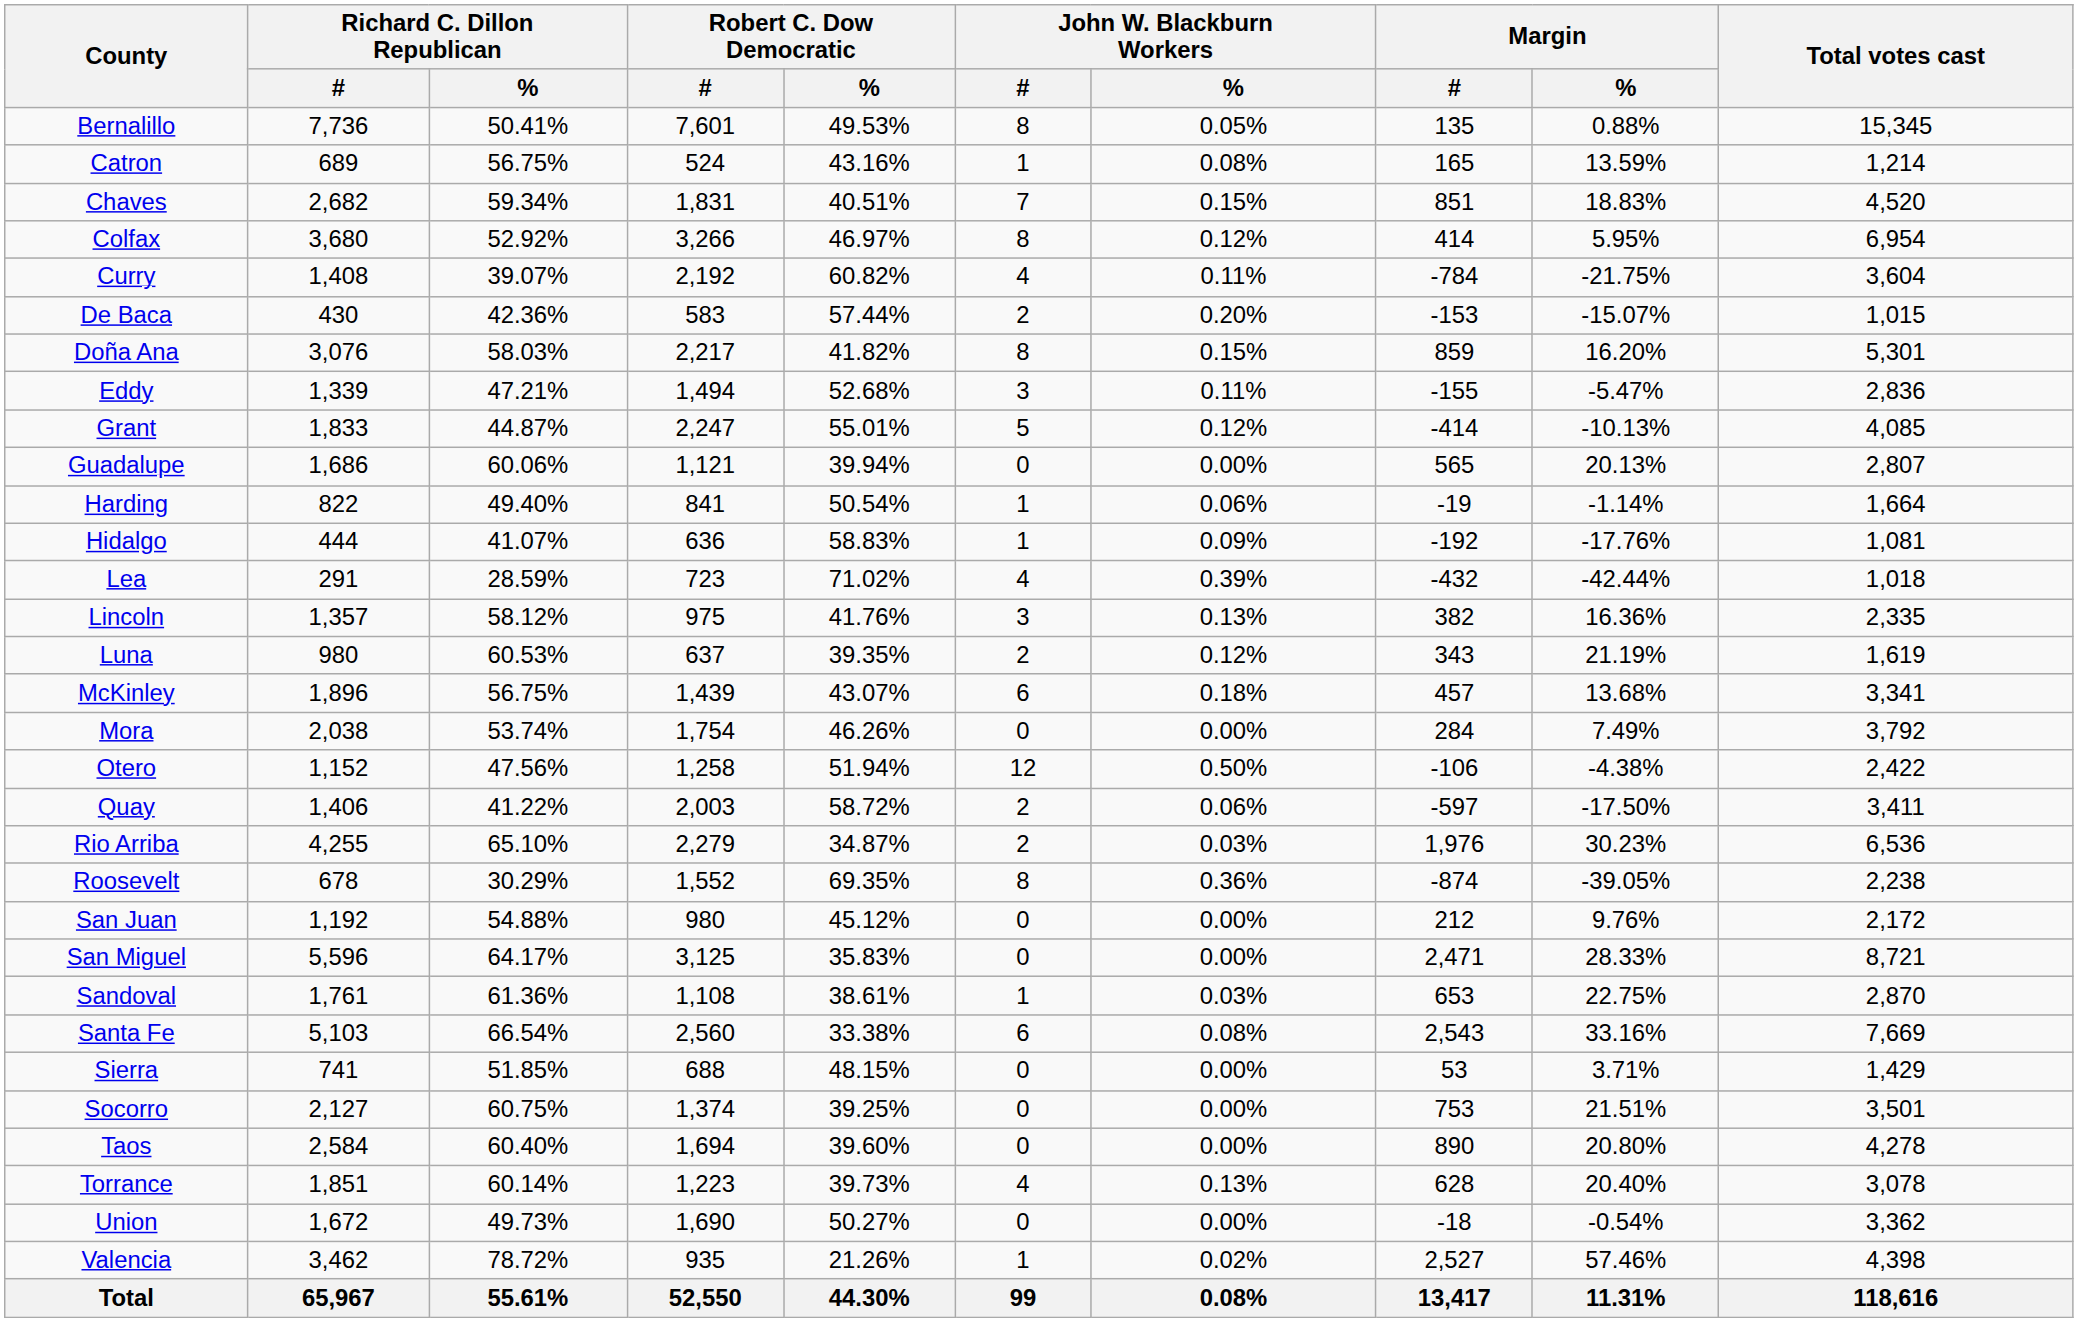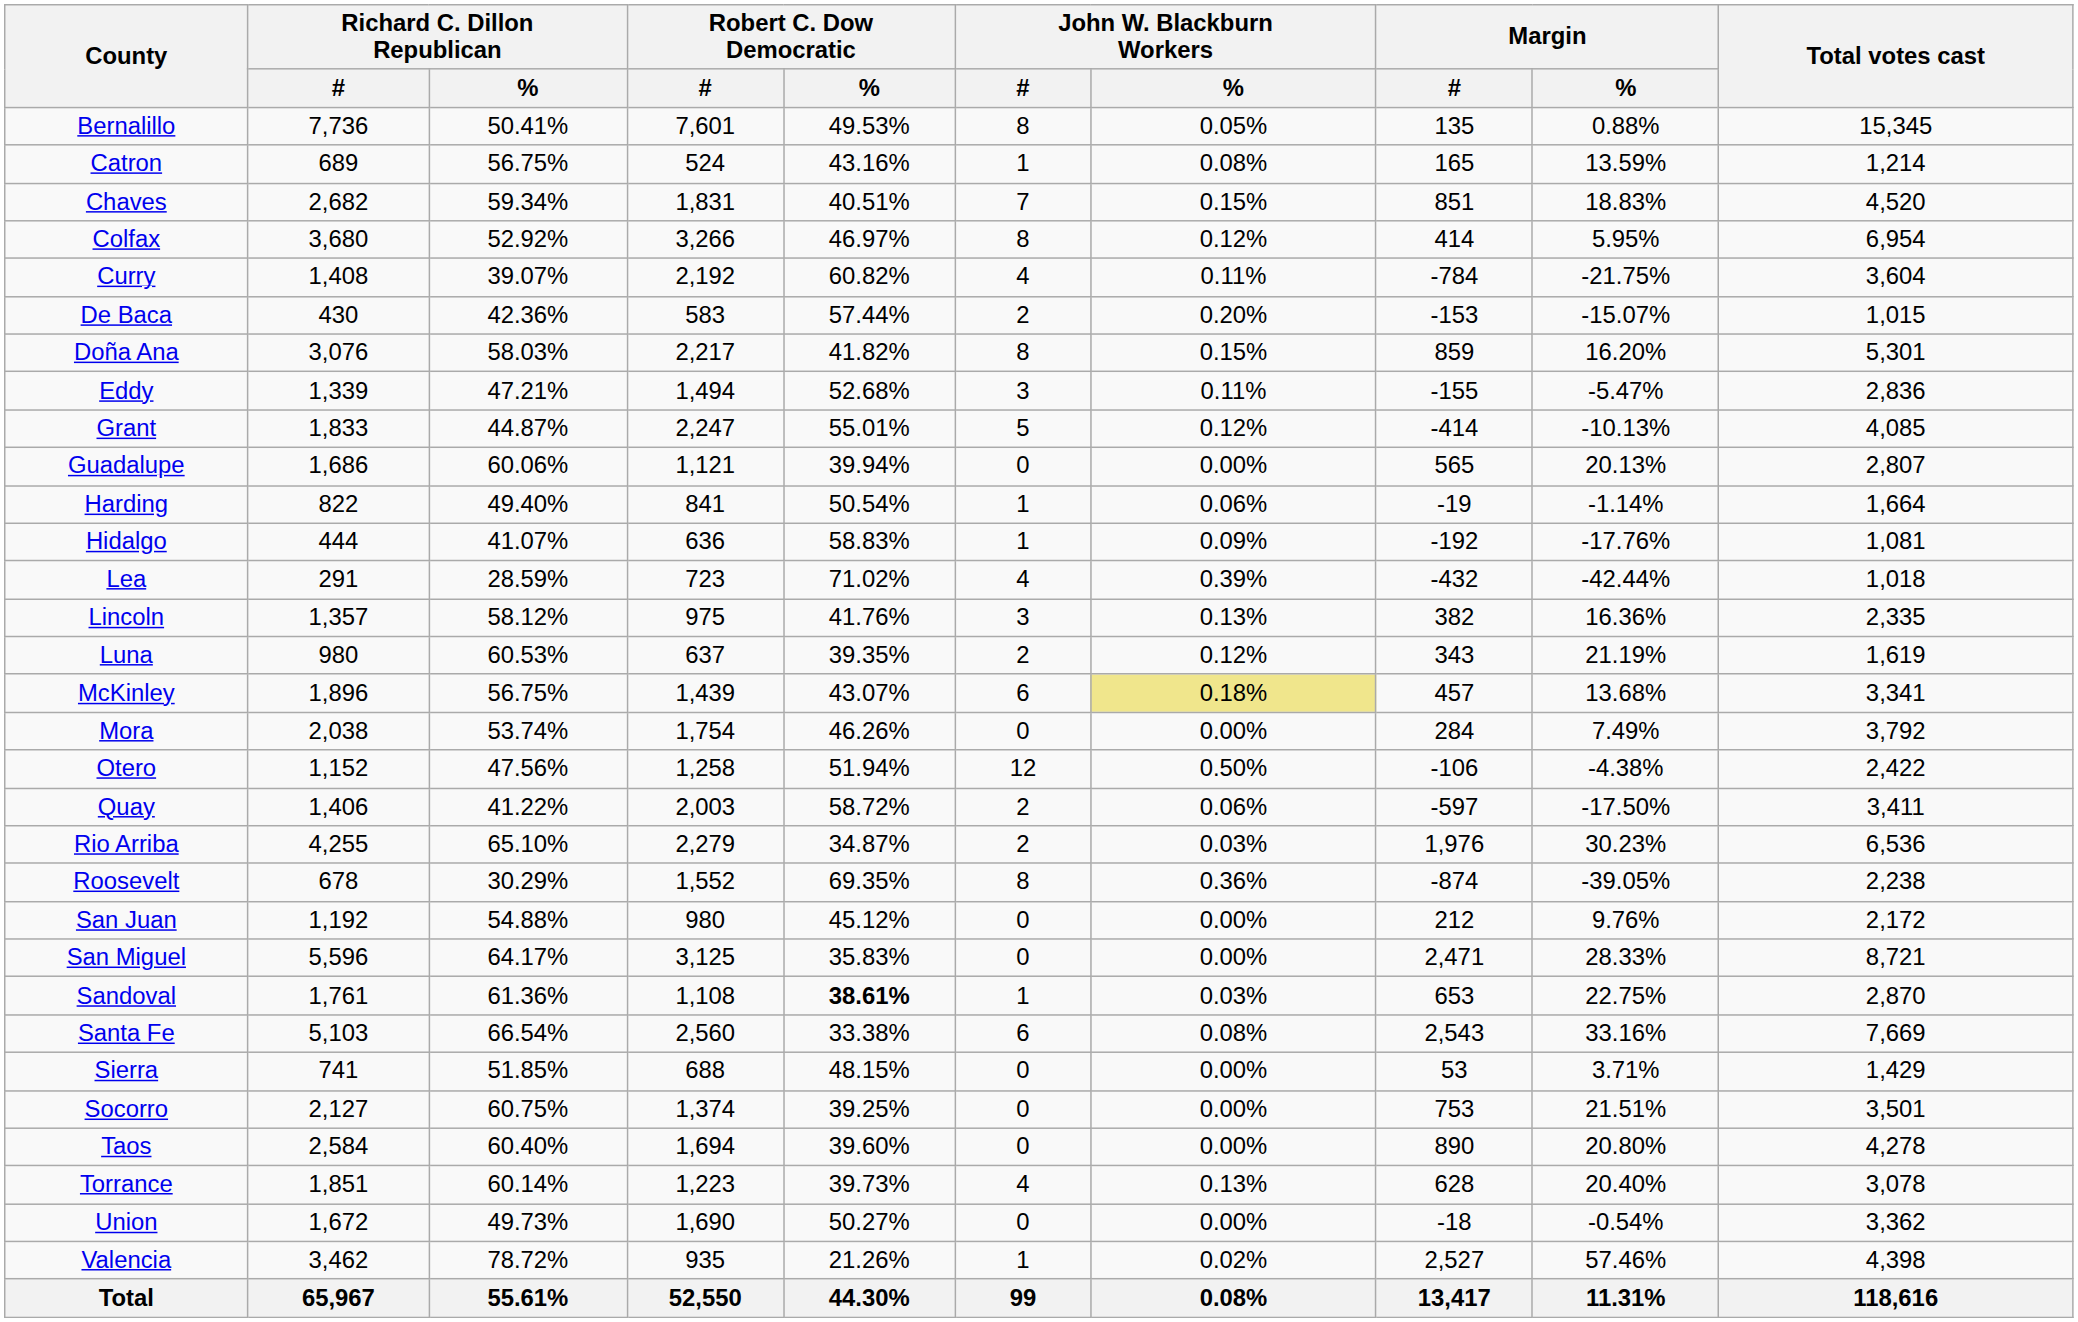(1233, 692) no background -> (1233, 692) khaki background
(869, 995) normal -> (869, 995) bold
